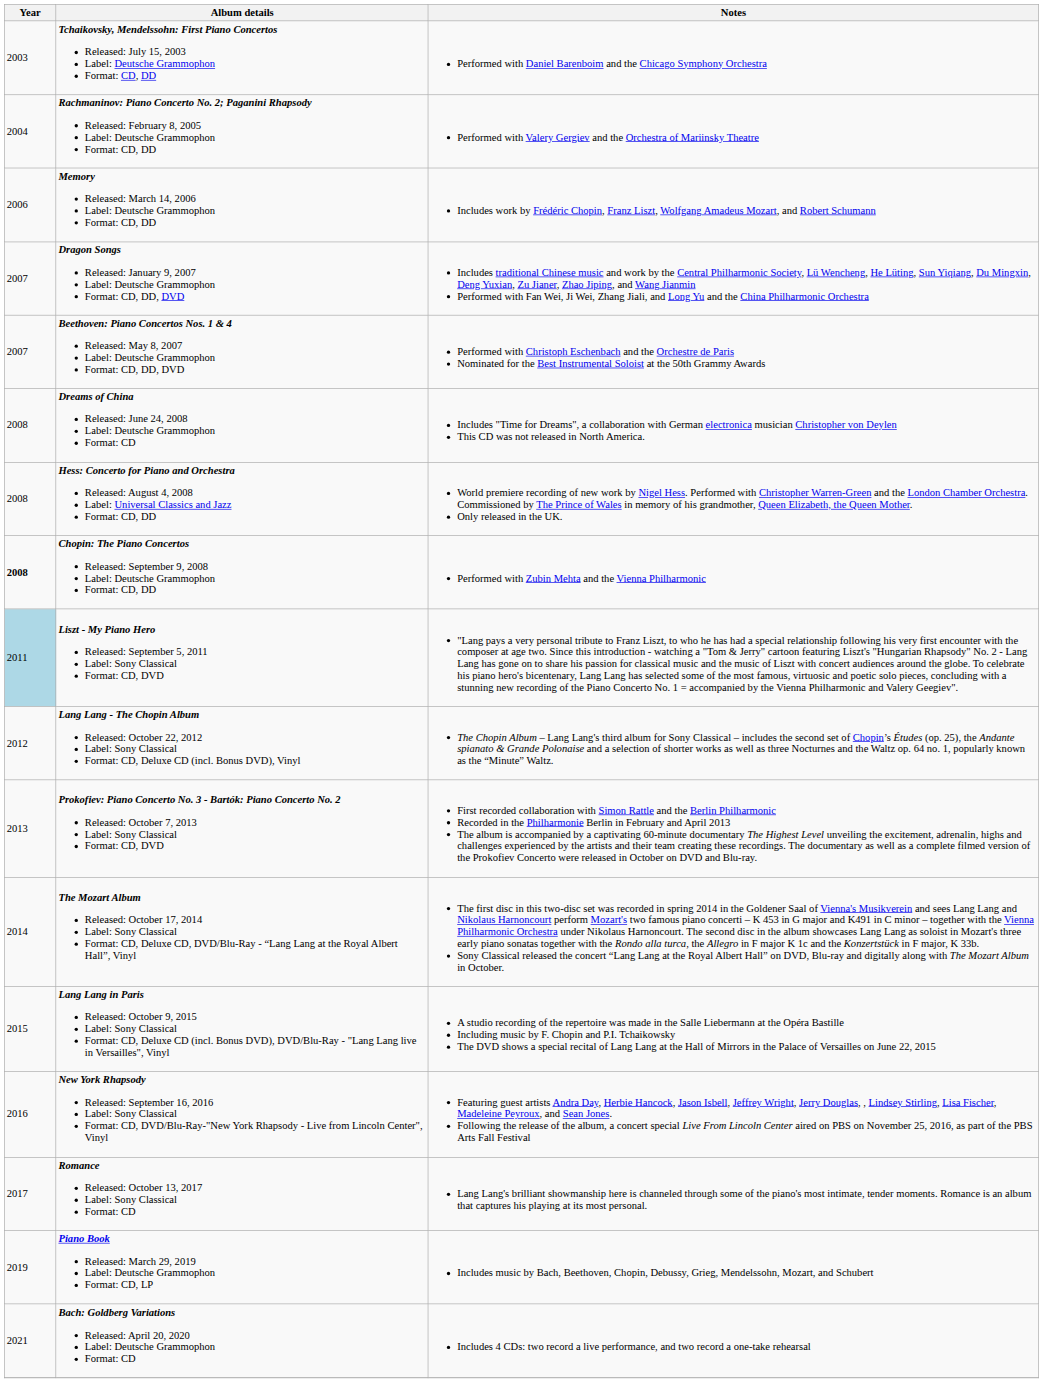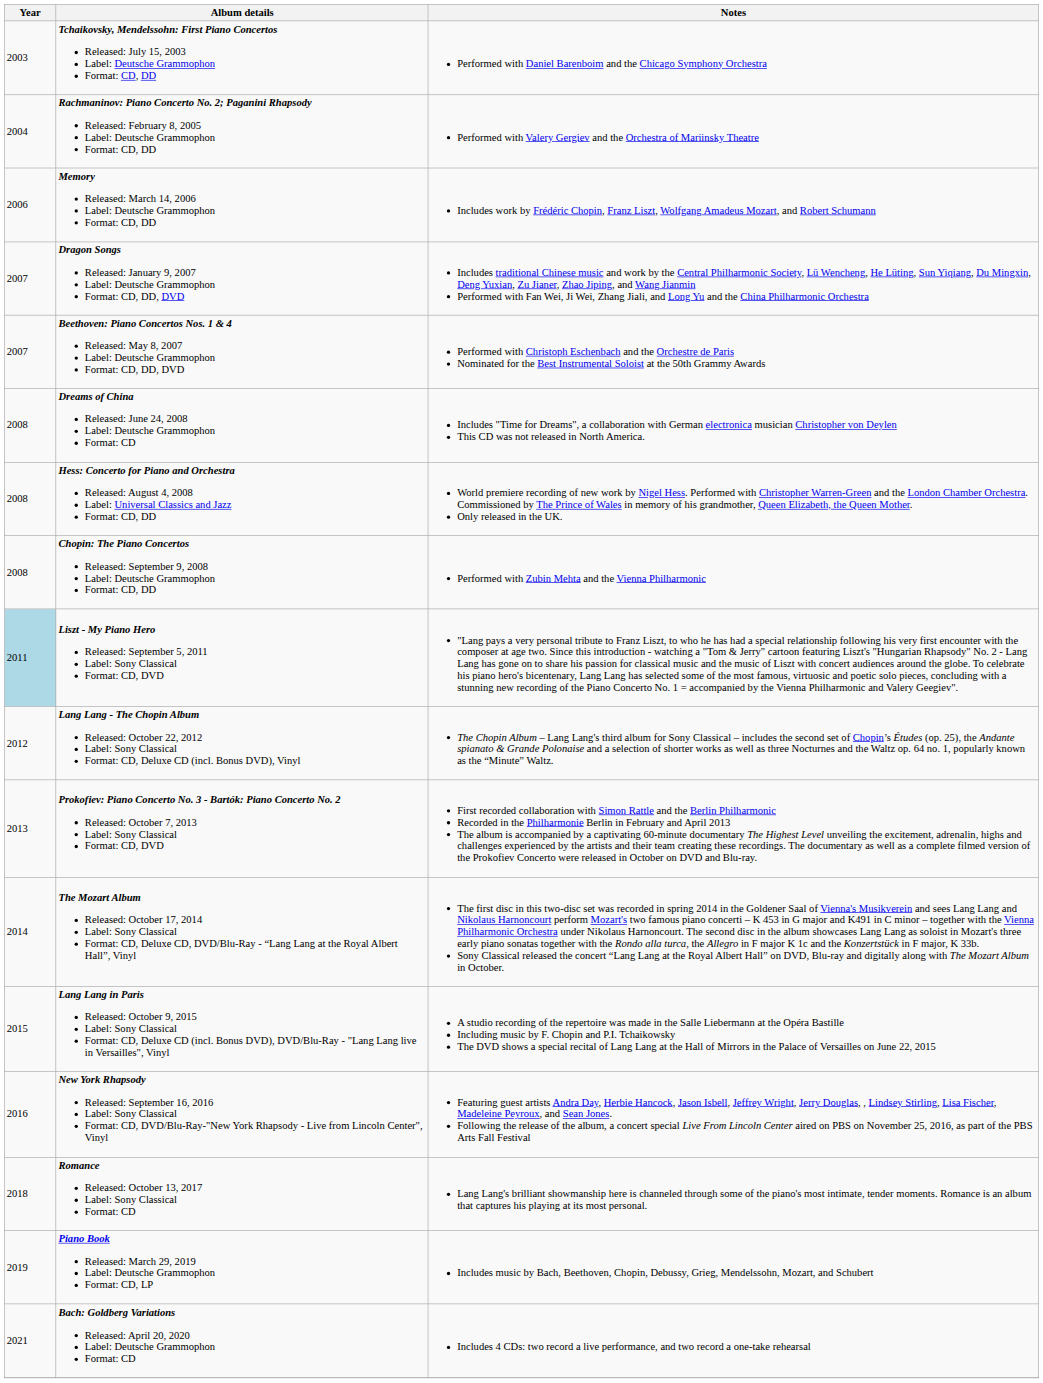(17, 572) bold -> (17, 572) normal
(17, 1194) 2017 -> (17, 1194) 2018
